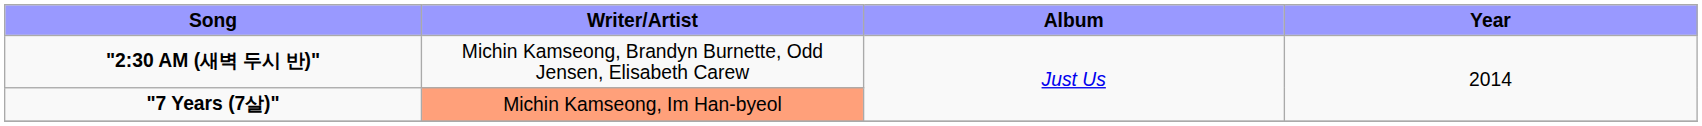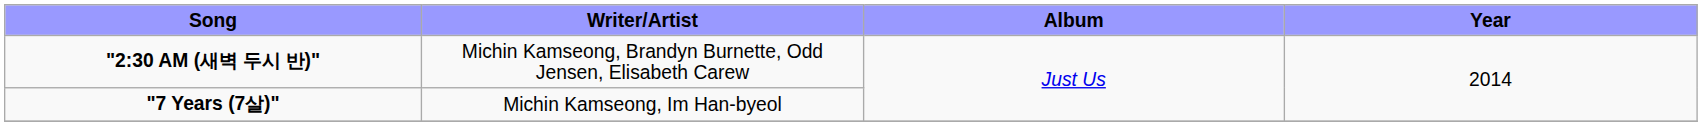(642, 104) lightsalmon background -> (642, 104) no background
